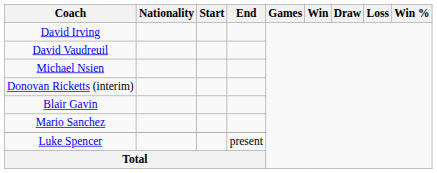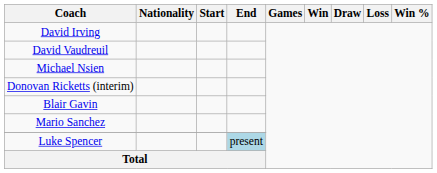(246, 141) no background -> (246, 141) lightblue background
